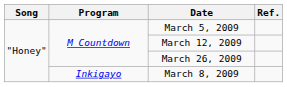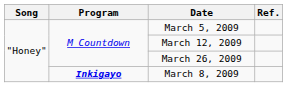(99, 74) normal -> (99, 74) bold
